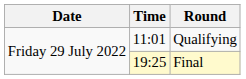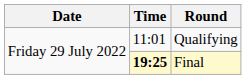(150, 62) normal -> (150, 62) bold
